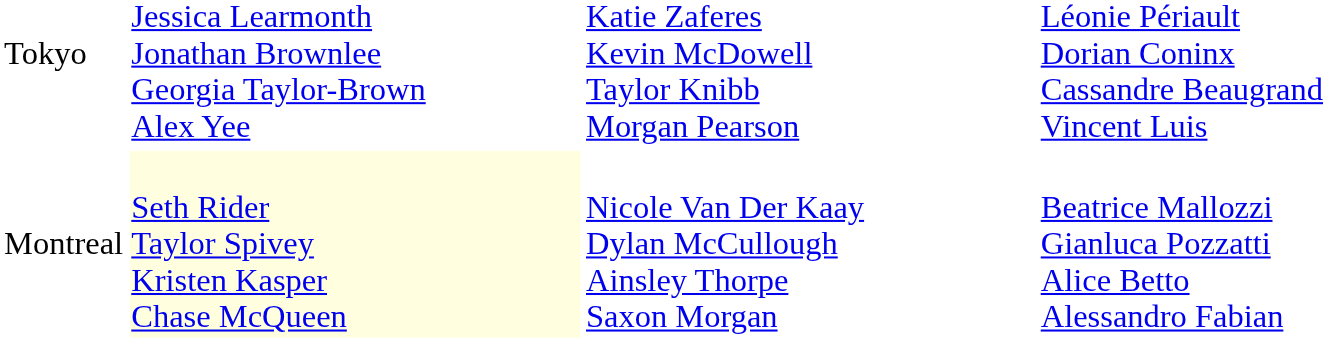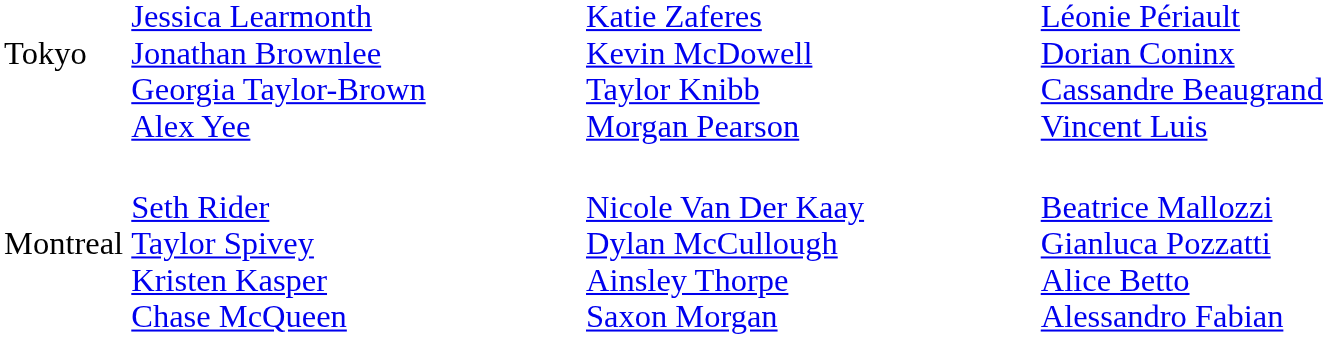(239, 262) lightyellow background -> (239, 262) no background
